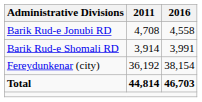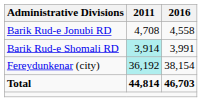(147, 48) no background -> (147, 48) paleturquoise background
(144, 65) no background -> (144, 65) paleturquoise background
